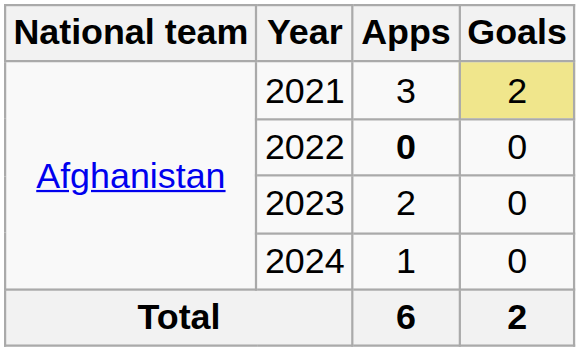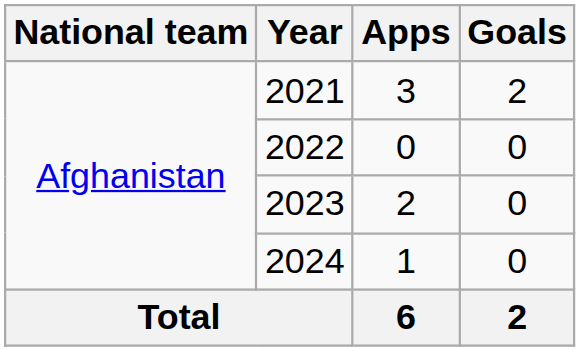(517, 89) khaki background -> (517, 89) no background
(406, 146) bold -> (406, 146) normal
